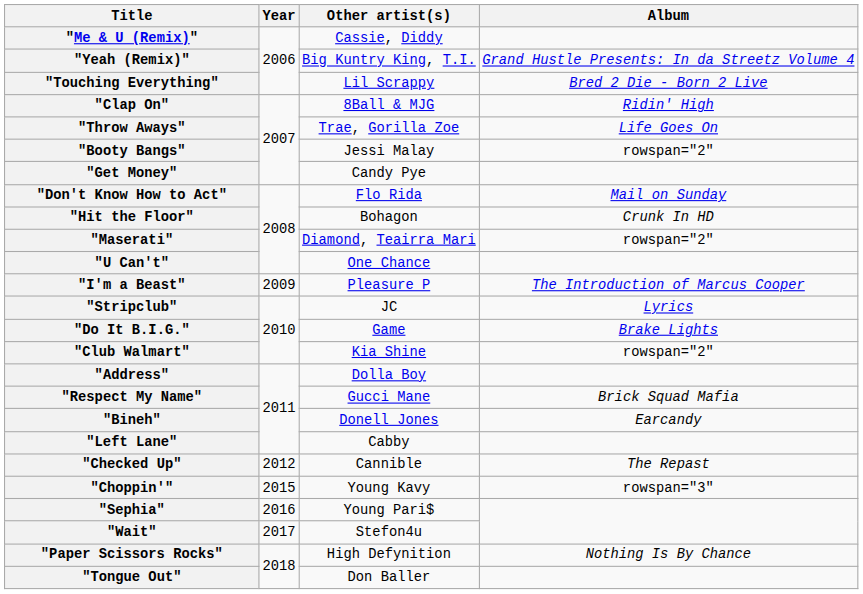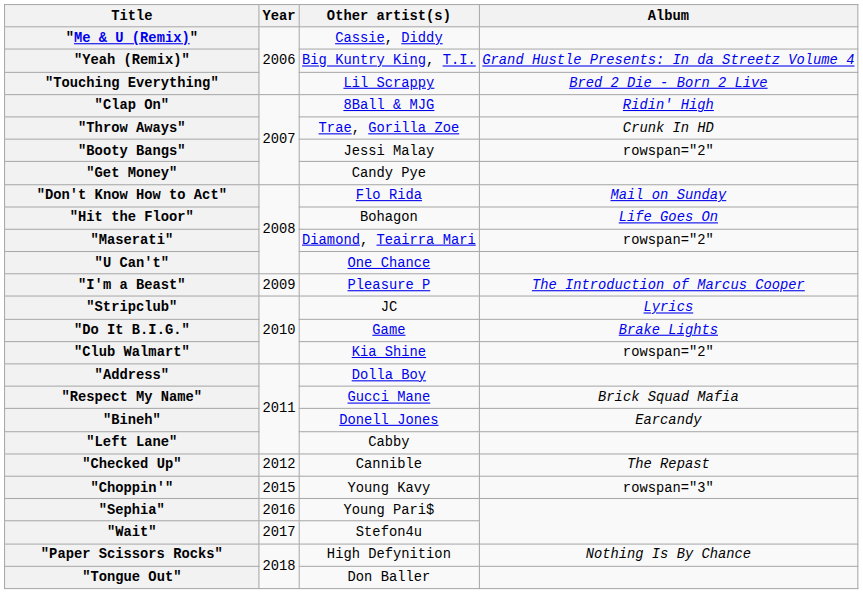(668, 128) Life Goes On -> (668, 128) Crunk In HD
(668, 218) Crunk In HD -> (668, 218) Life Goes On
